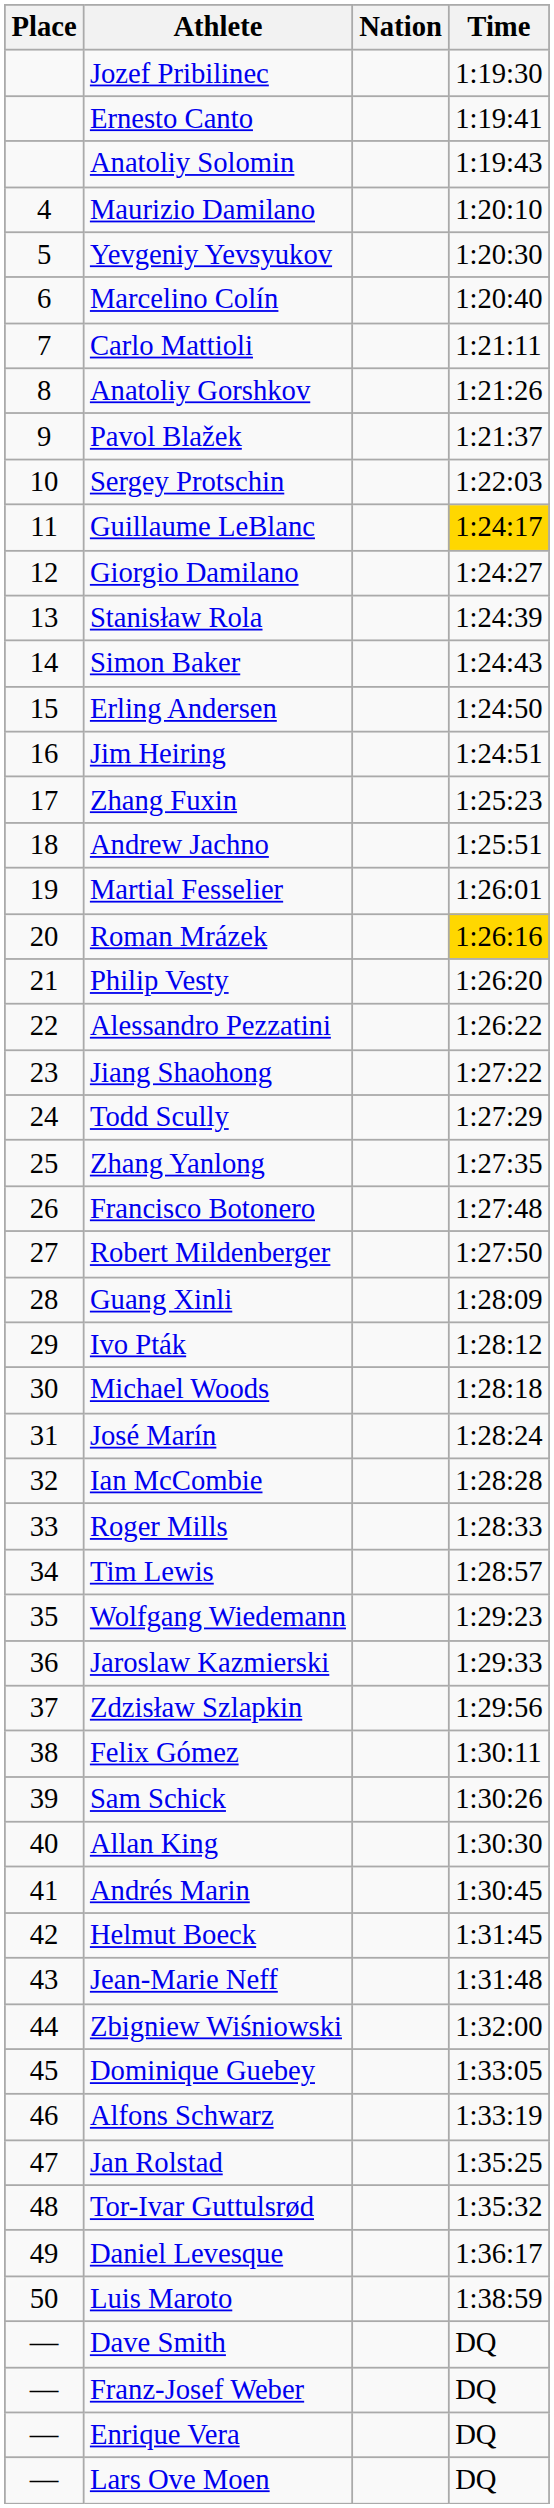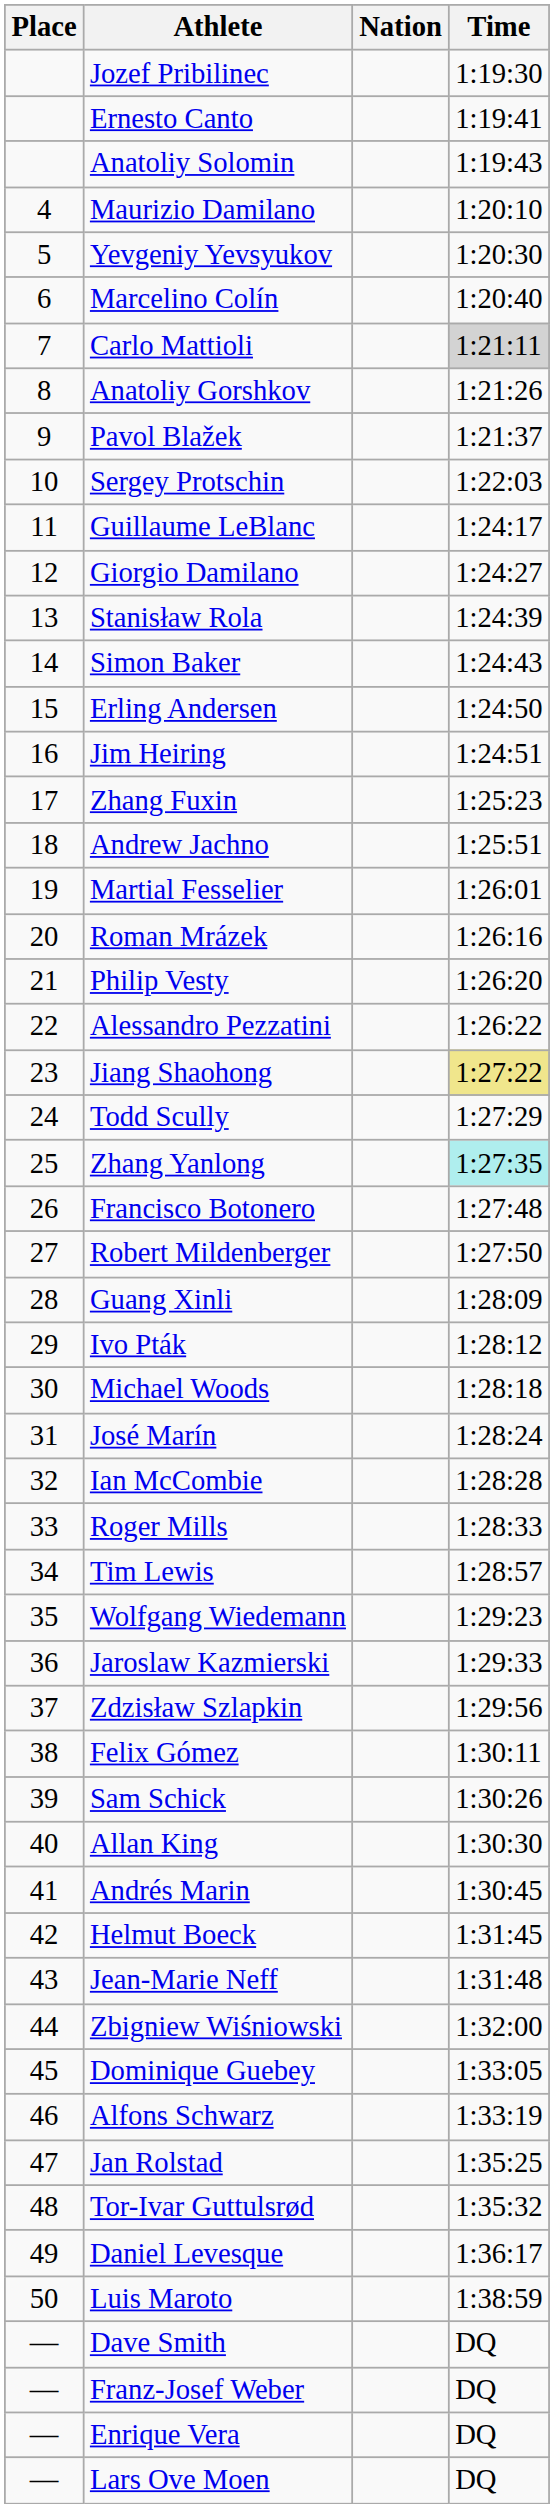(498, 345) no background -> (498, 345) lightgrey background
(499, 526) gold background -> (499, 526) no background
(499, 935) gold background -> (499, 935) no background
(499, 1071) no background -> (499, 1071) khaki background
(499, 1162) no background -> (499, 1162) paleturquoise background
